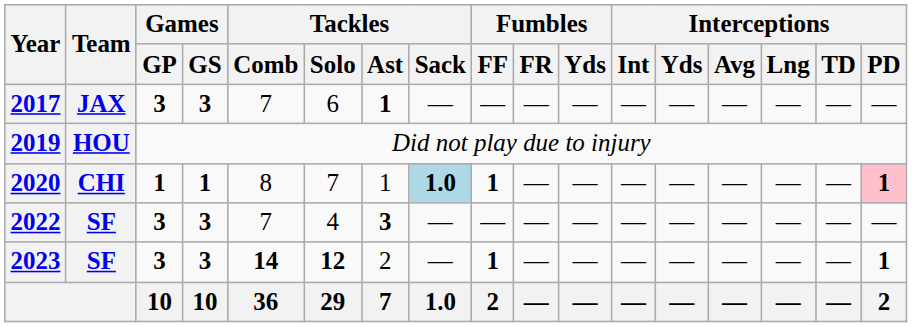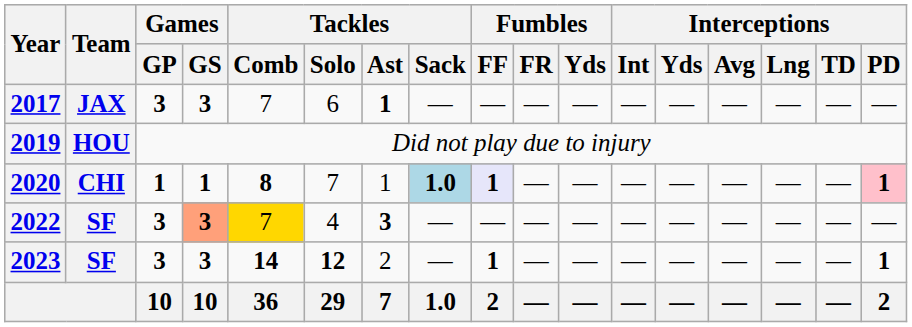(266, 182) normal -> (266, 182) bold
(493, 182) no background -> (493, 182) lavender background
(205, 222) no background -> (205, 222) lightsalmon background
(266, 222) no background -> (266, 222) gold background
